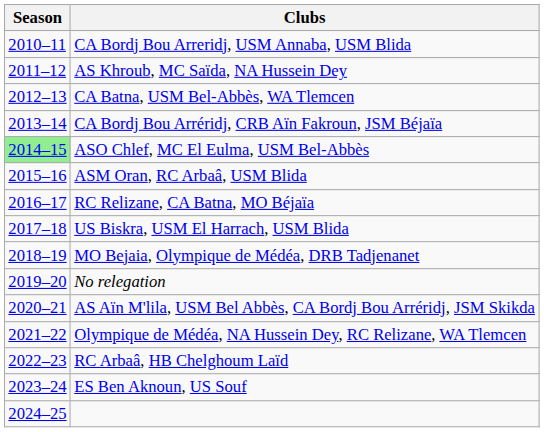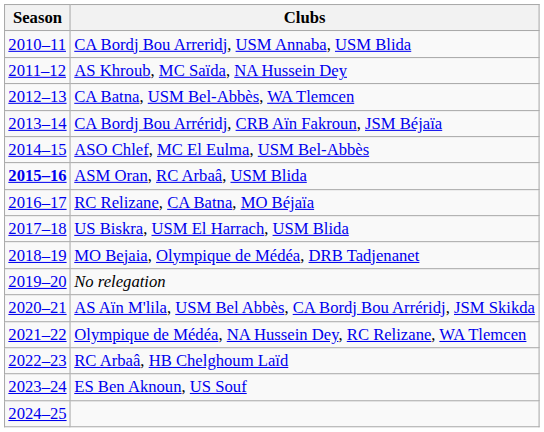(37, 149) lightgreen background -> (37, 149) no background
(37, 176) normal -> (37, 176) bold
